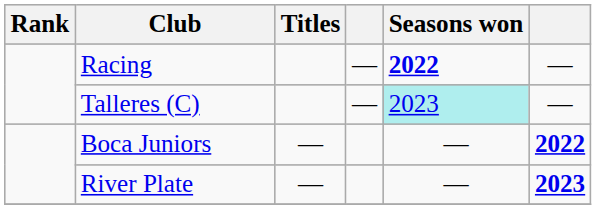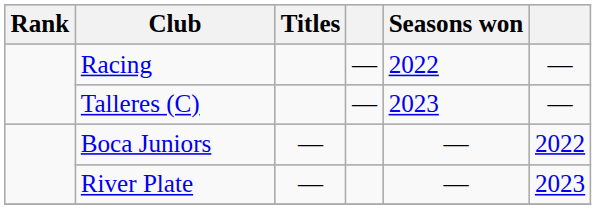(414, 64) bold -> (414, 64) normal
(414, 104) paleturquoise background -> (414, 104) no background
(560, 143) bold -> (560, 143) normal
(560, 183) bold -> (560, 183) normal
